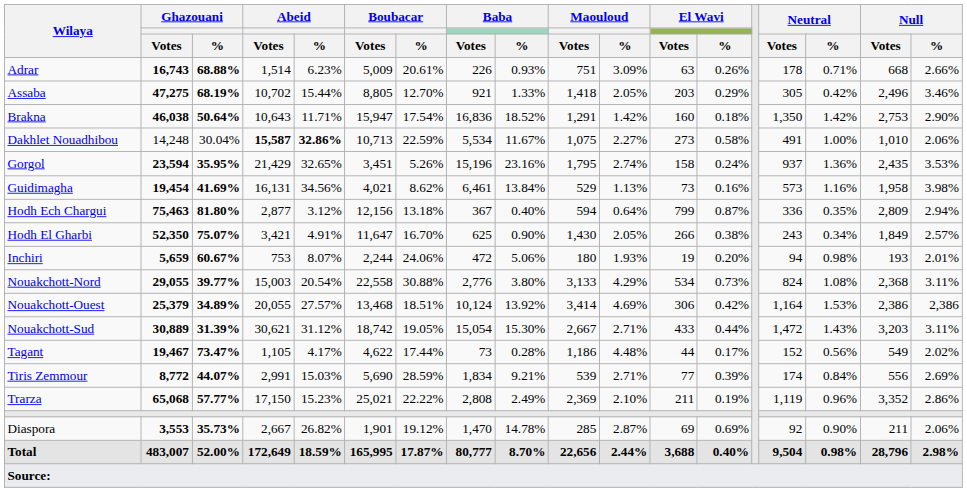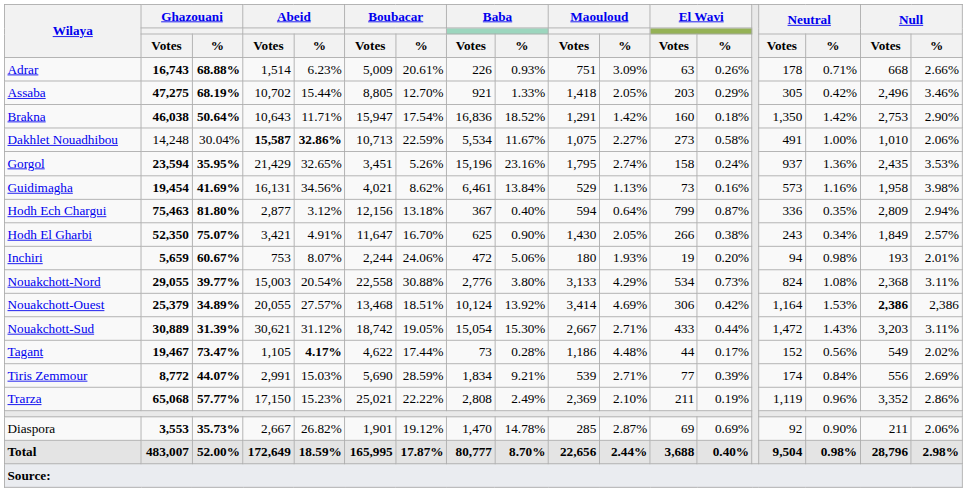(893, 305) normal -> (893, 305) bold
(325, 352) normal -> (324, 352) bold
